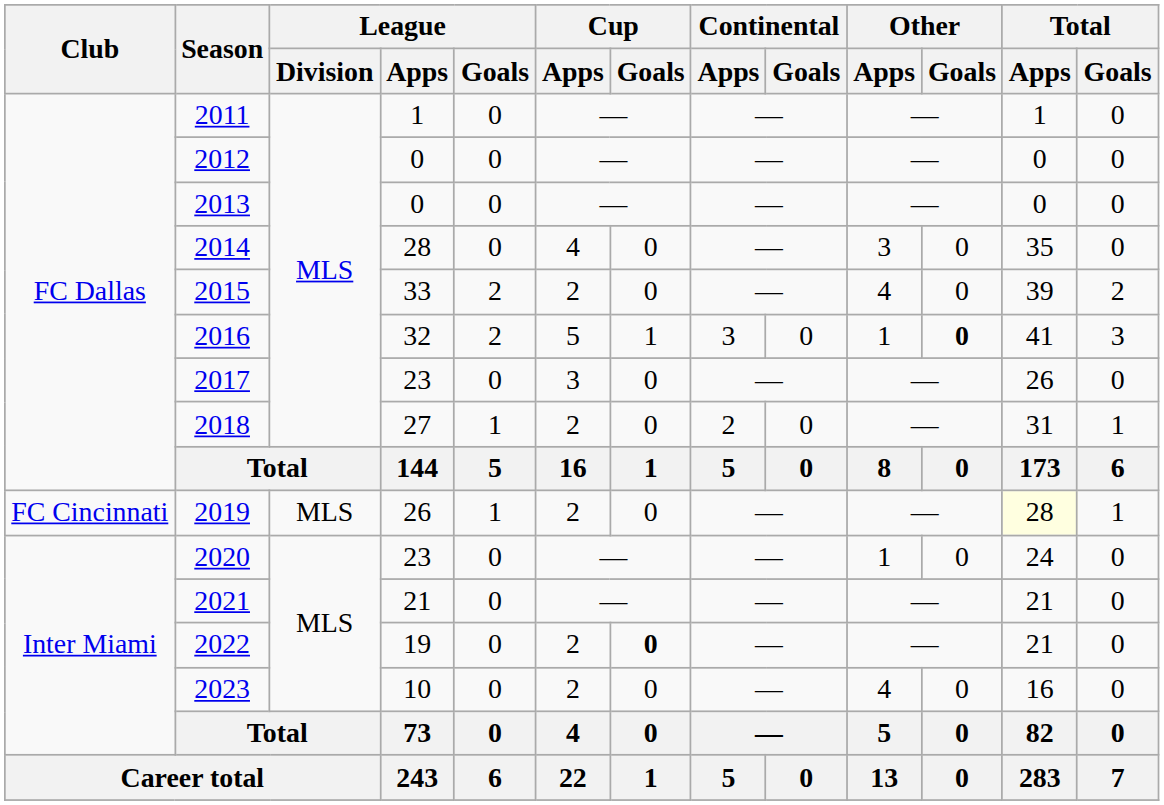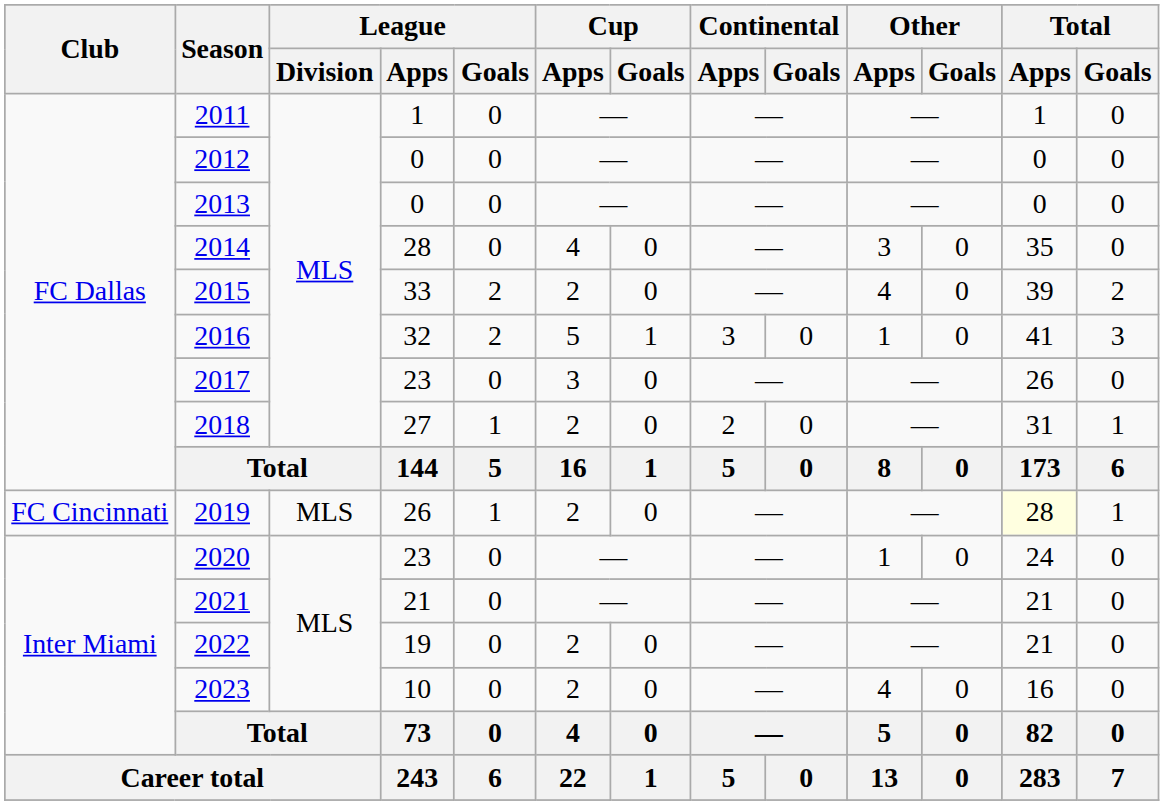(962, 335) bold -> (962, 335) normal
(651, 644) bold -> (651, 644) normal
